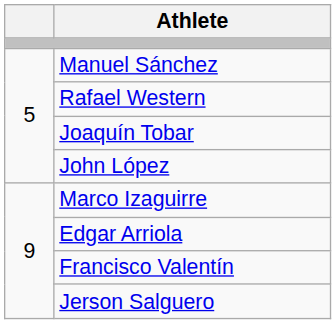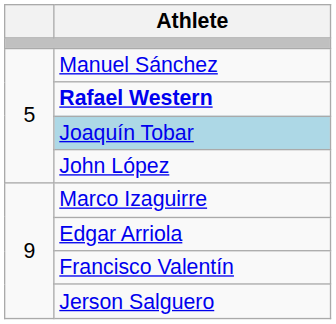(132, 98) normal -> (136, 98) bold
(127, 132) no background -> (127, 132) lightblue background
